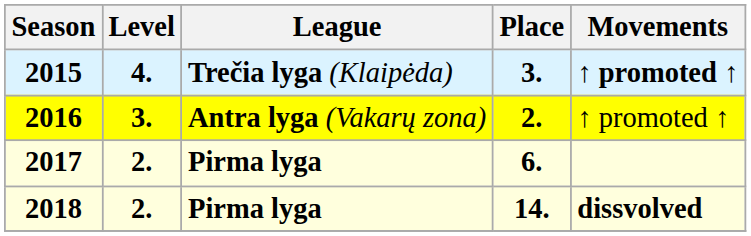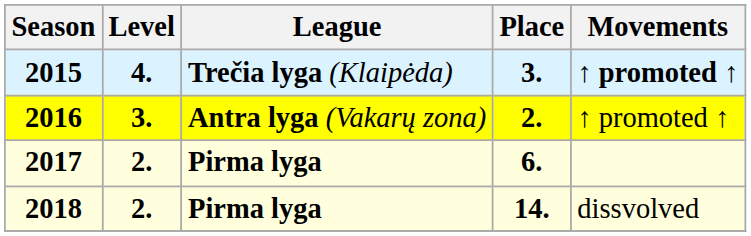(640, 207) bold -> (638, 207) normal
